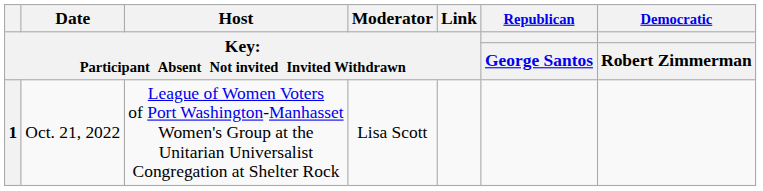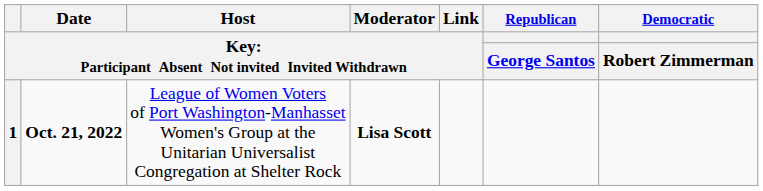(73, 132) normal -> (74, 132) bold
(392, 132) normal -> (394, 132) bold
